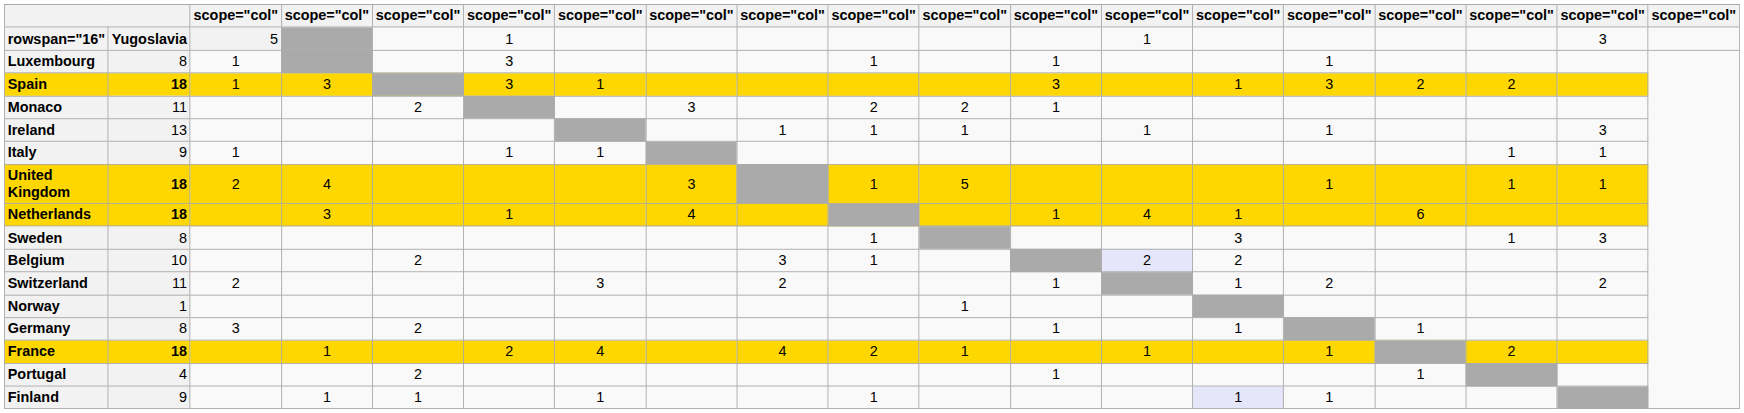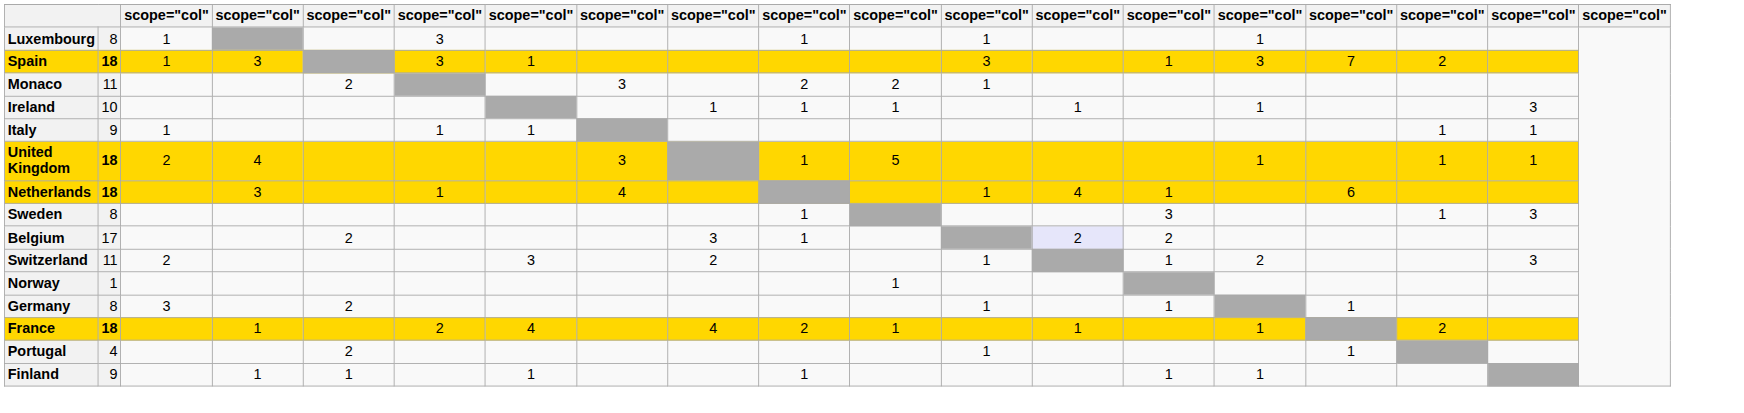- row: (56, 38)
(1420, 84) 2 -> (1351, 61) 7
(179, 130) 13 -> (110, 107) 10
(179, 260) 10 -> (110, 237) 17
(1603, 283) 2 -> (1533, 260) 3
(1238, 397) lavender background -> (1169, 374) no background
